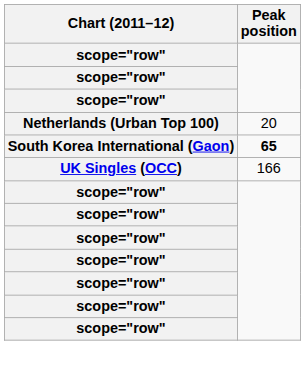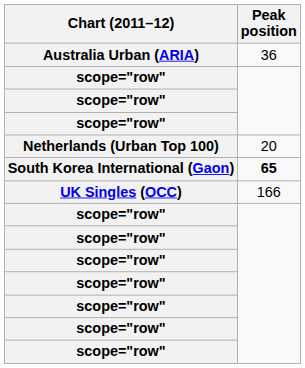+ row: (121, 54)
